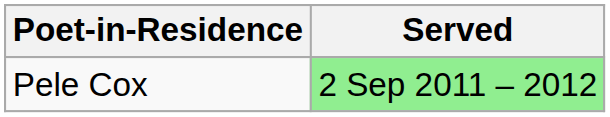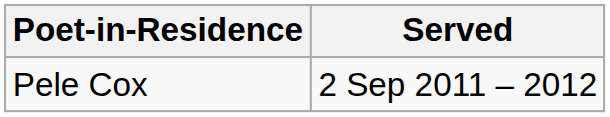(458, 83) lightgreen background -> (458, 83) no background
